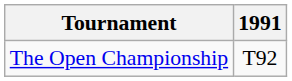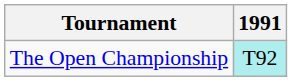(260, 58) no background -> (260, 58) paleturquoise background
